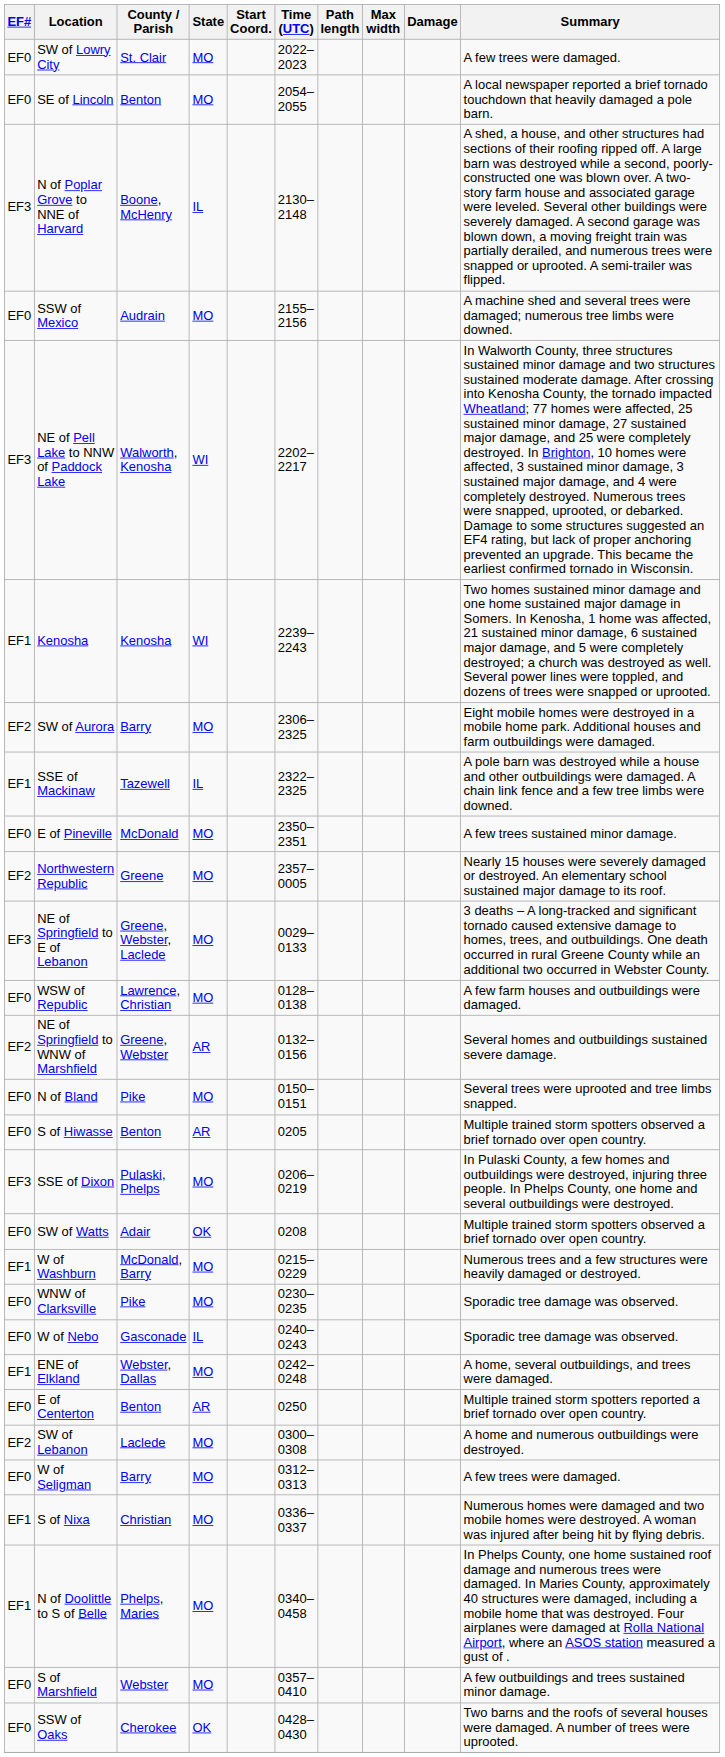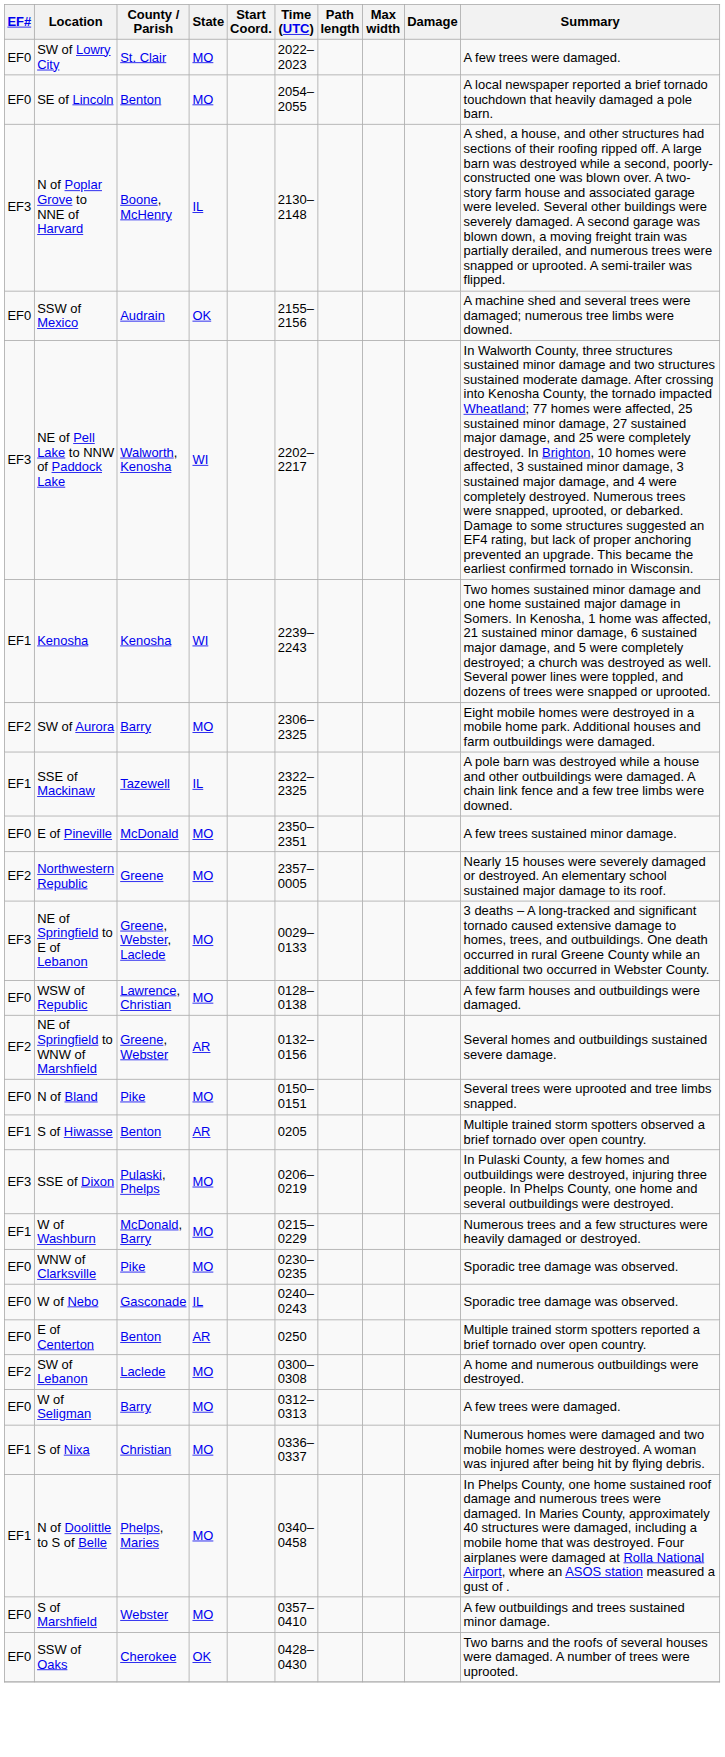(203, 315) MO -> (202, 315) OK
(19, 1132) EF0 -> (19, 1132) EF1
- row: (73, 1231)
- row: (58, 1372)
